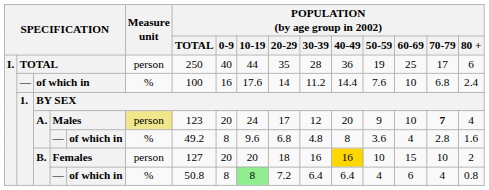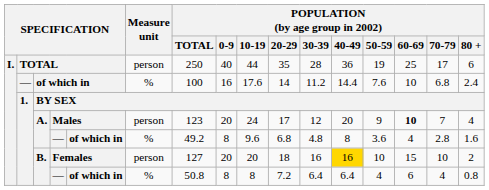(149, 119) khaki background -> (149, 119) no background
(411, 119) normal -> (411, 119) bold
(442, 119) bold -> (442, 119) normal
(252, 175) lightgreen background -> (252, 175) no background
